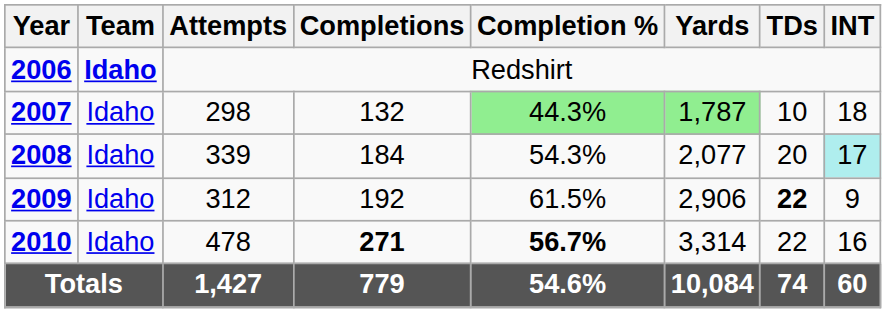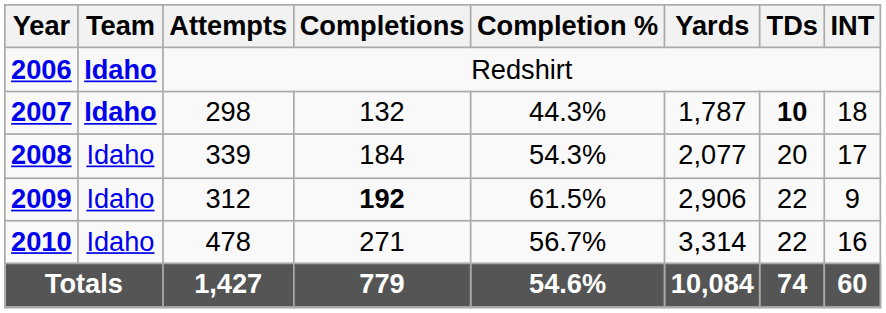(120, 112) normal -> (120, 112) bold
(568, 112) lightgreen background -> (568, 112) no background
(712, 112) lightgreen background -> (712, 112) no background
(792, 112) normal -> (792, 112) bold
(852, 155) paleturquoise background -> (852, 155) no background
(382, 198) normal -> (382, 198) bold
(792, 198) bold -> (792, 198) normal
(382, 241) bold -> (382, 241) normal
(568, 241) bold -> (568, 241) normal
